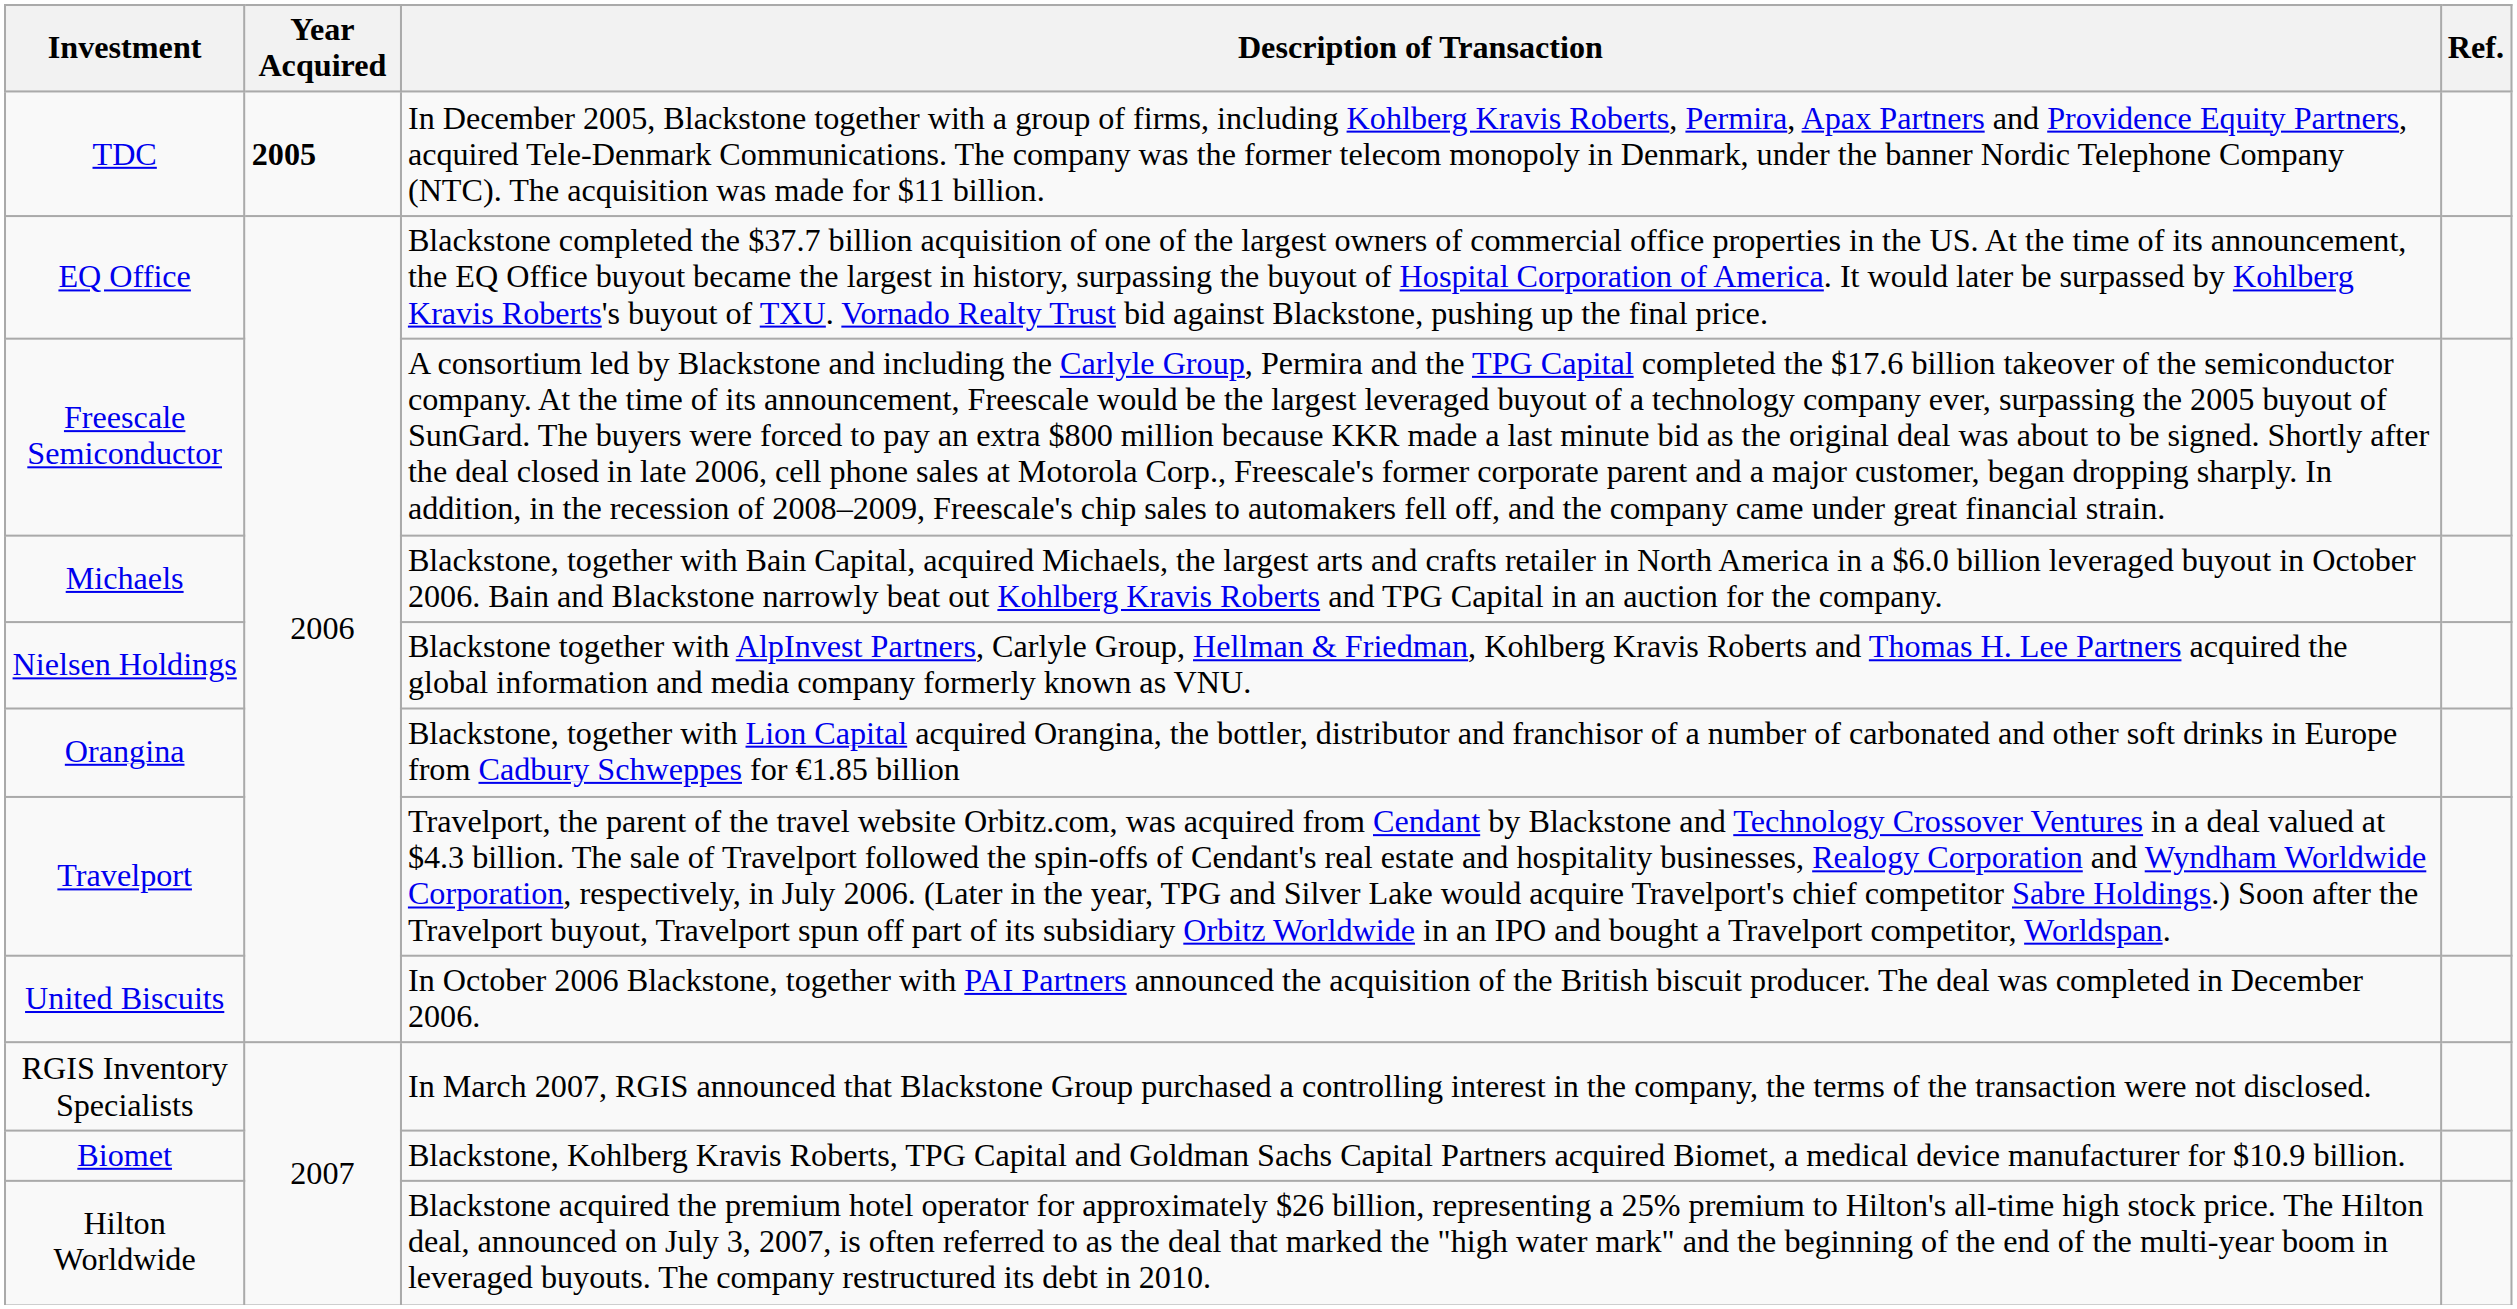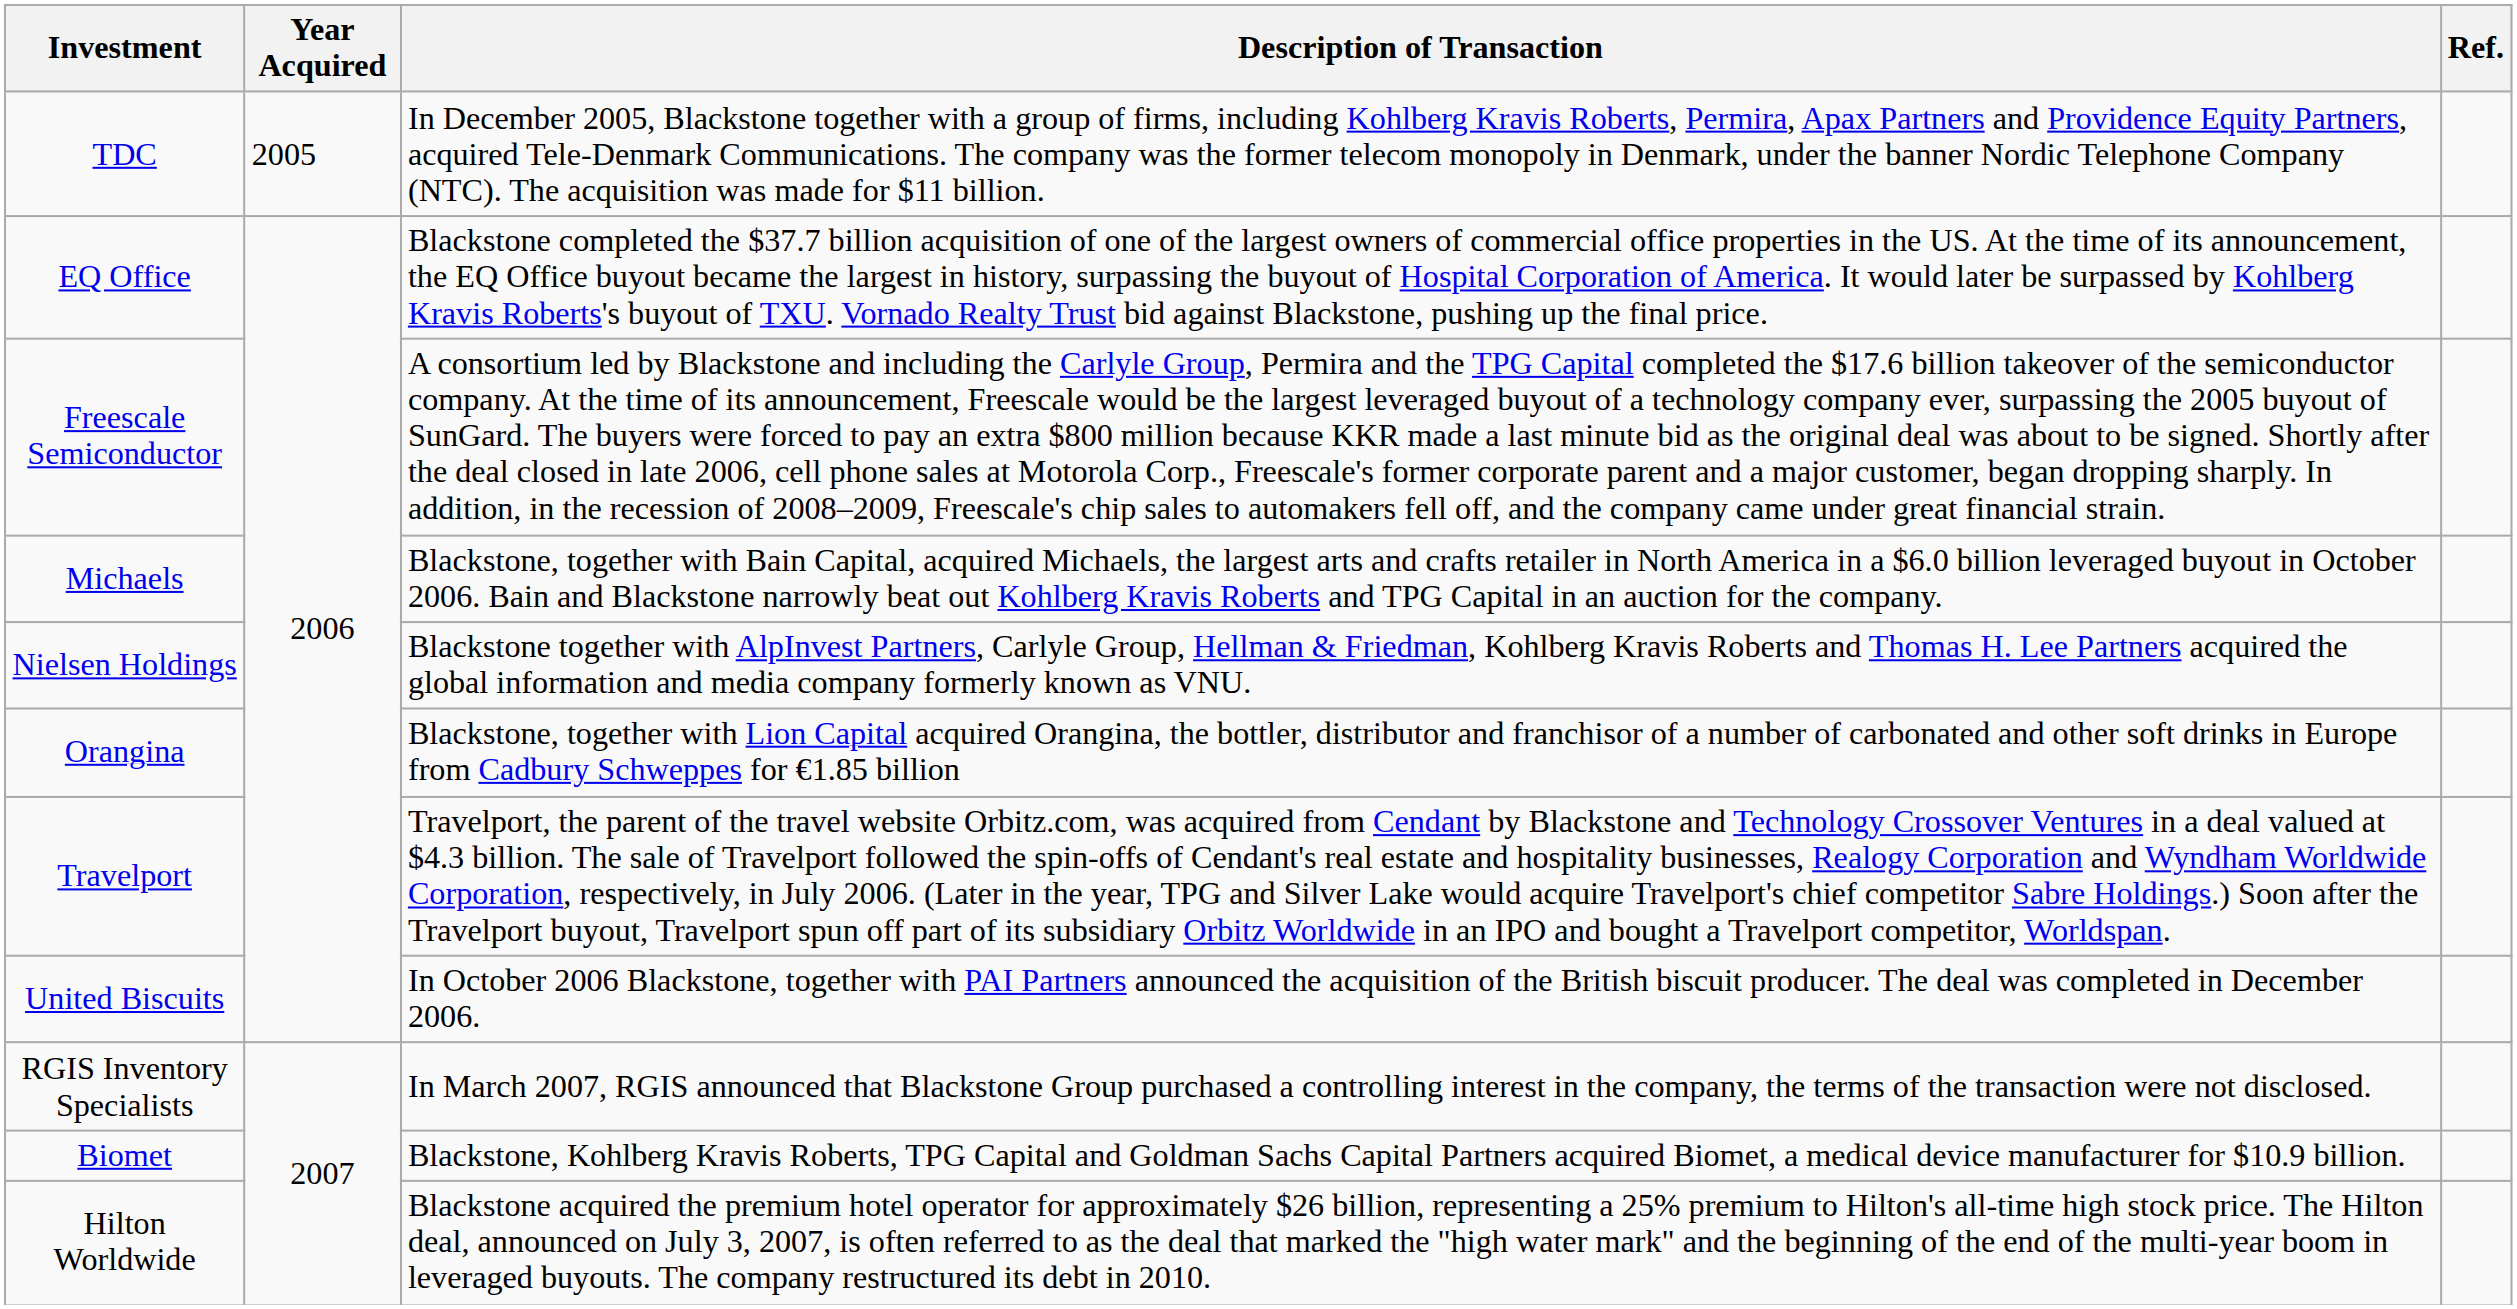(284, 153) bold -> (284, 153) normal
